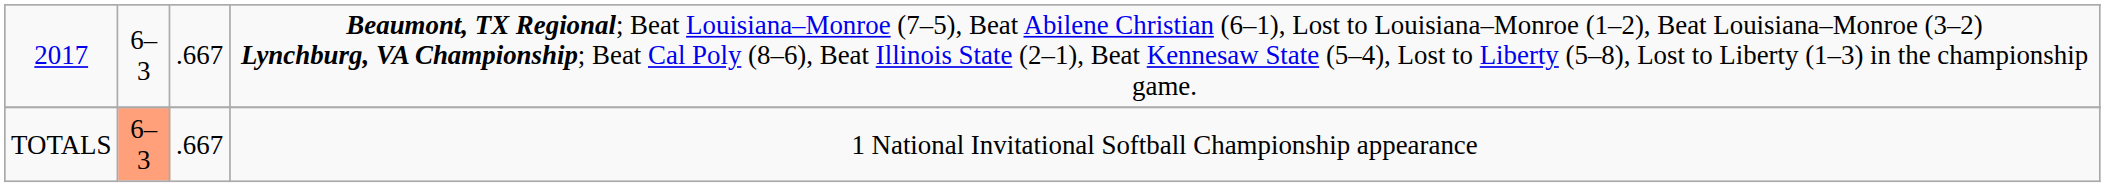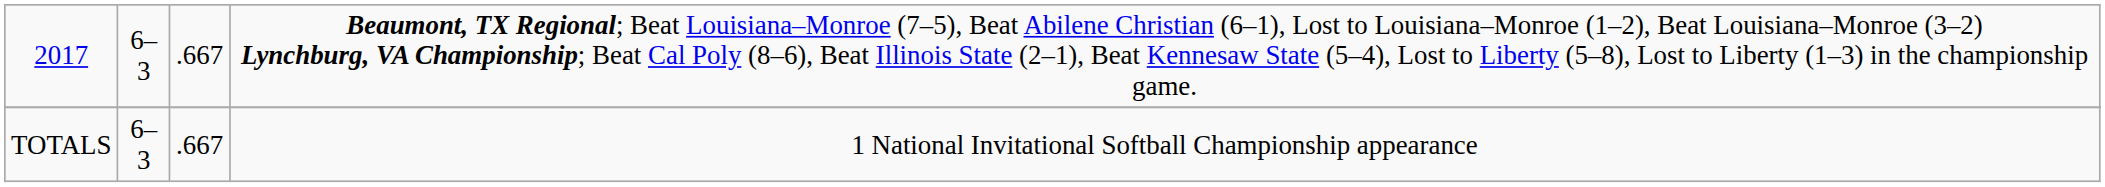(144, 144) lightsalmon background -> (144, 144) no background
